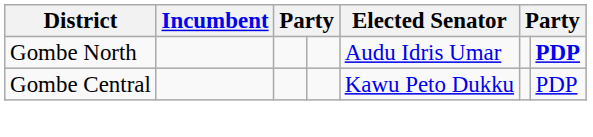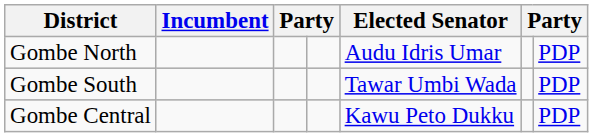(558, 52) bold -> (559, 52) normal
+ row: (73, 84)
